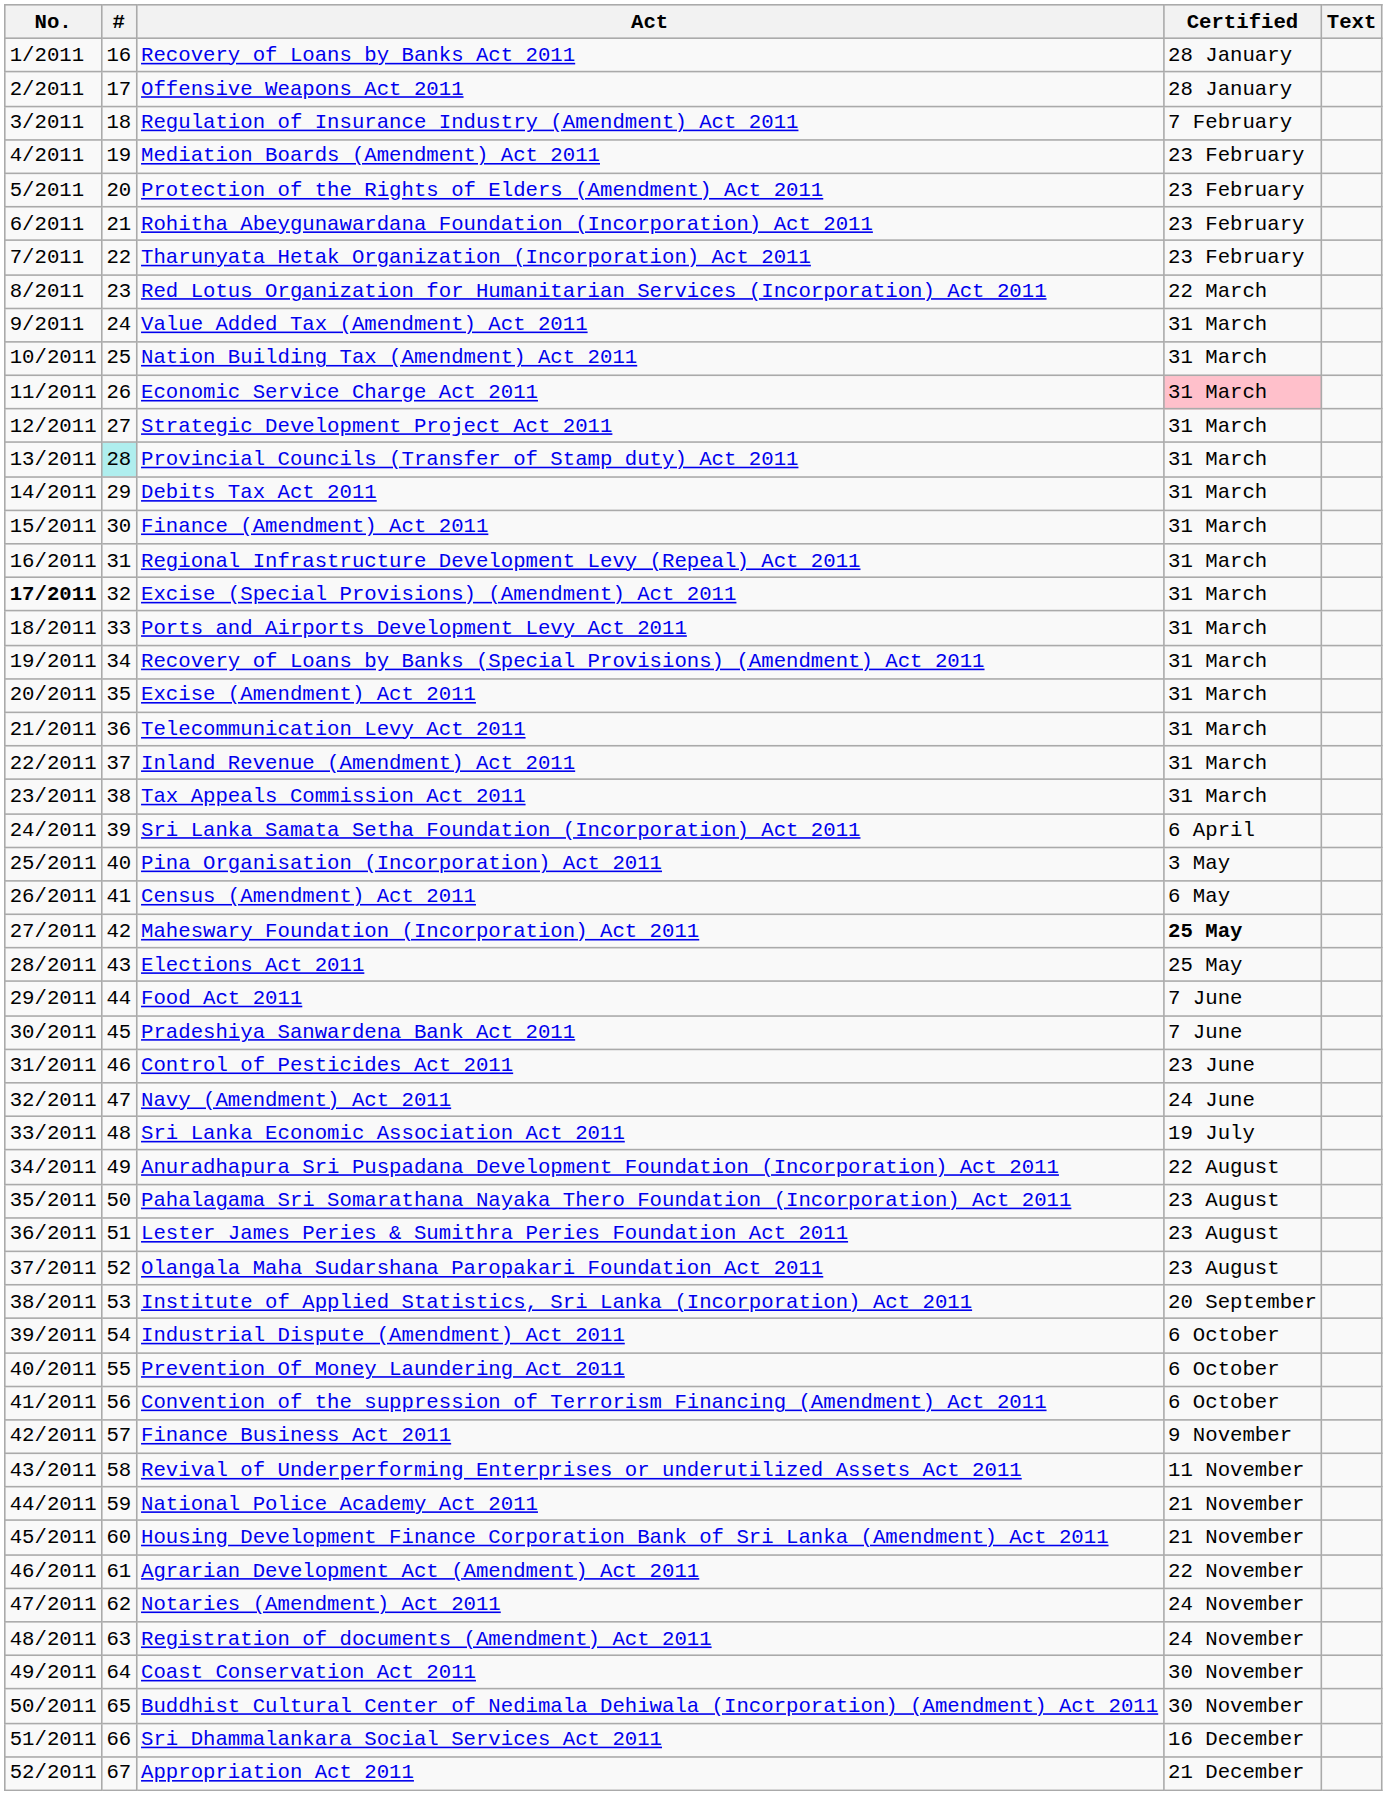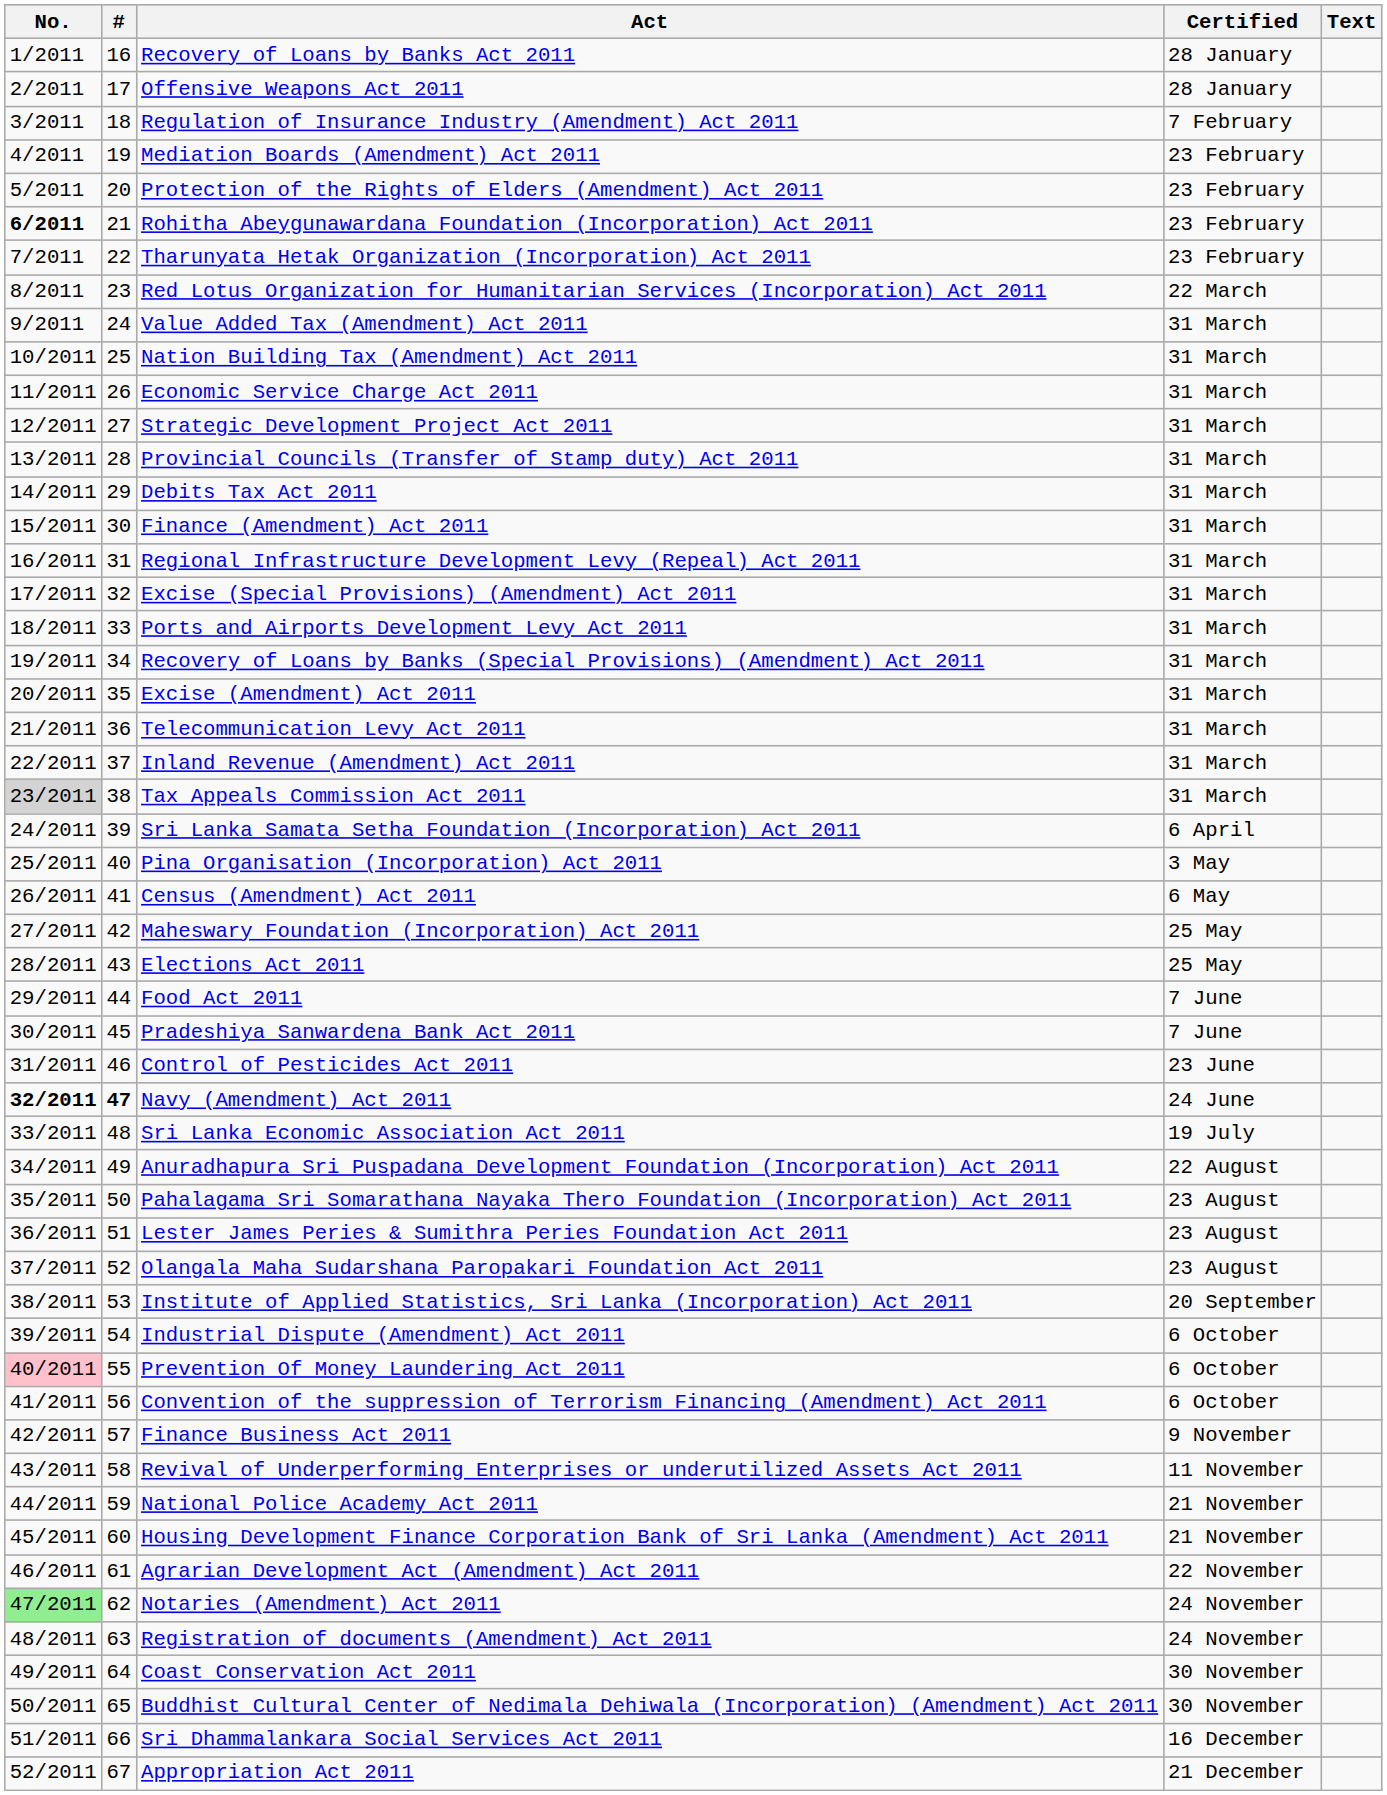(47, 224) normal -> (47, 224) bold
(1218, 392) pink background -> (1218, 392) no background
(119, 460) paleturquoise background -> (119, 460) no background
(53, 594) bold -> (53, 594) normal
(53, 796) no background -> (53, 796) lightgrey background
(1205, 931) bold -> (1205, 931) normal
(53, 1100) normal -> (53, 1100) bold
(119, 1100) normal -> (119, 1100) bold
(53, 1369) no background -> (53, 1369) pink background
(53, 1605) no background -> (53, 1605) lightgreen background
